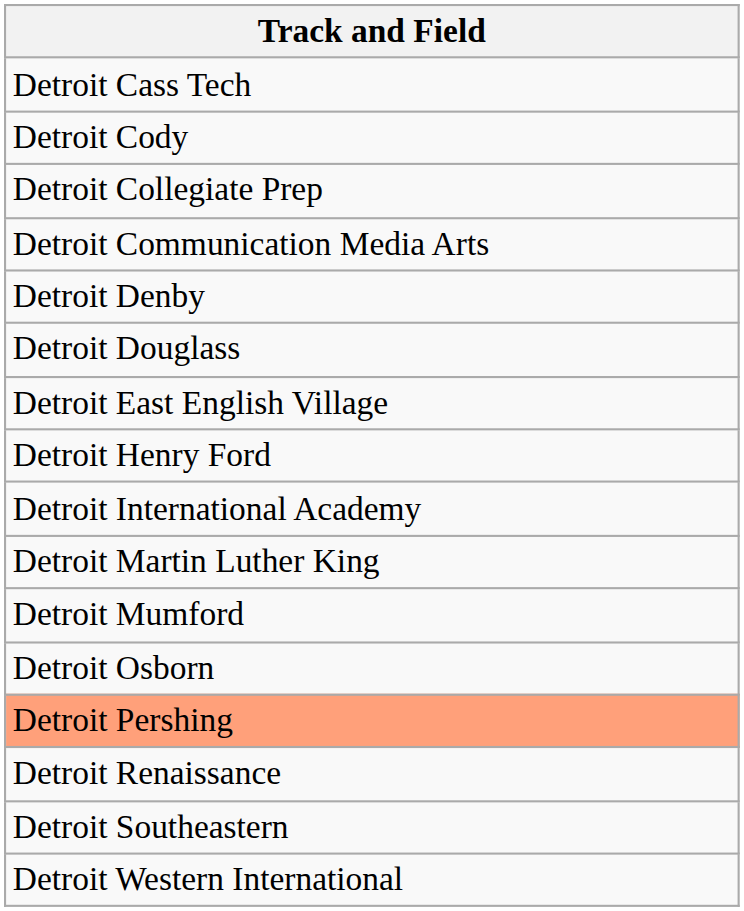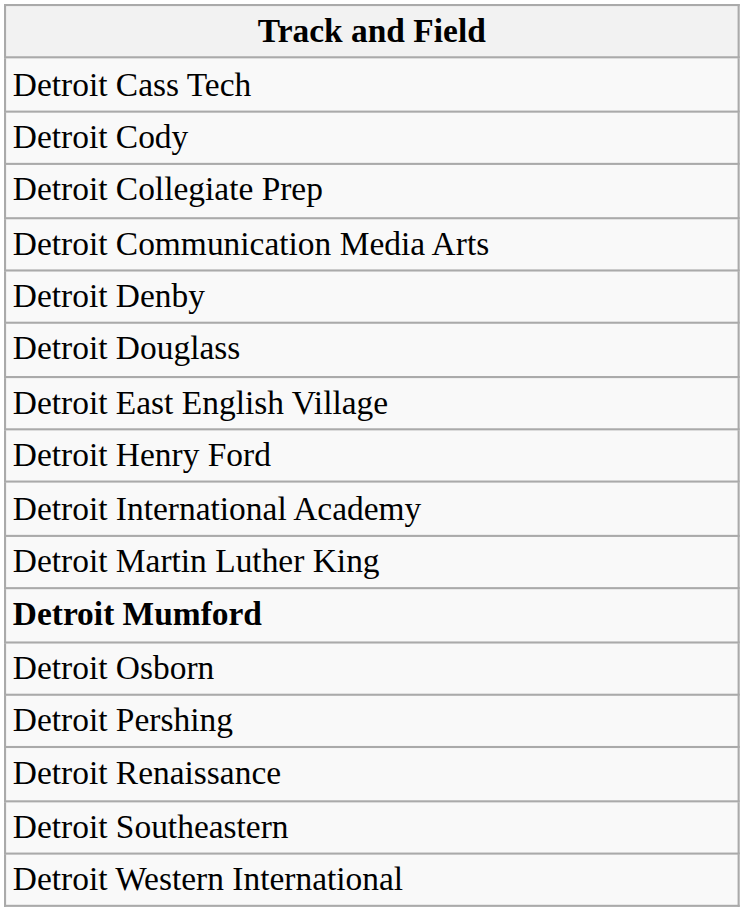(128, 614) normal -> (137, 614) bold
(123, 720) lightsalmon background -> (123, 720) no background
